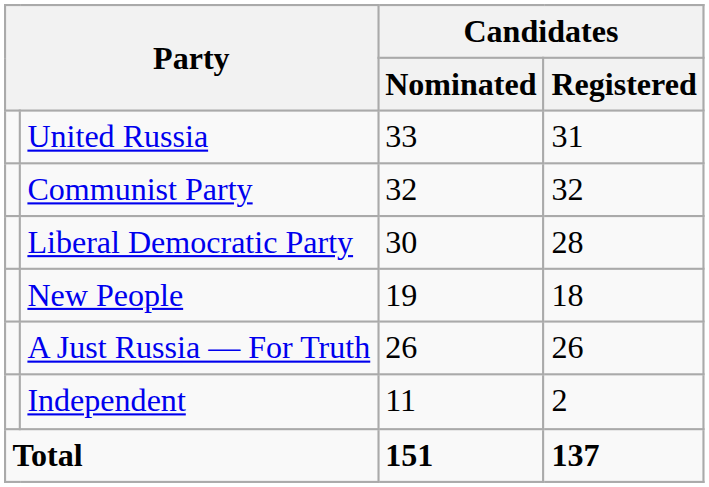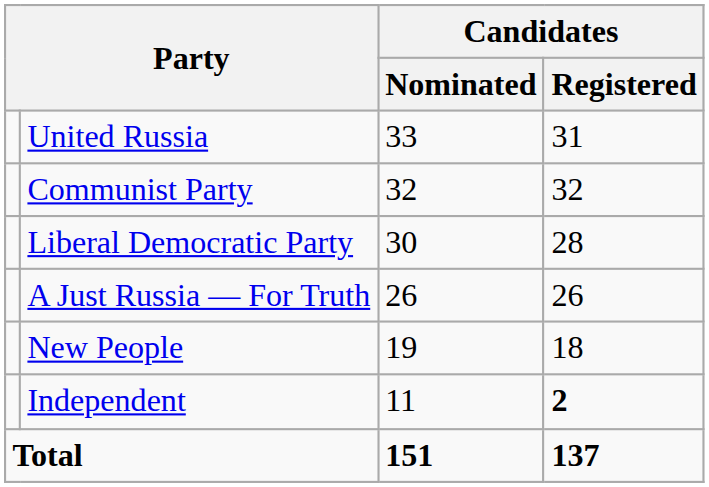rows swapped: (199, 348) <-> (105, 295)
(559, 401) normal -> (559, 401) bold
